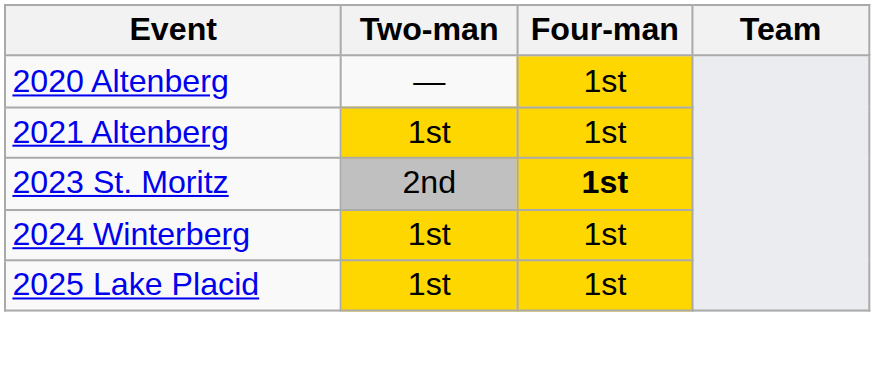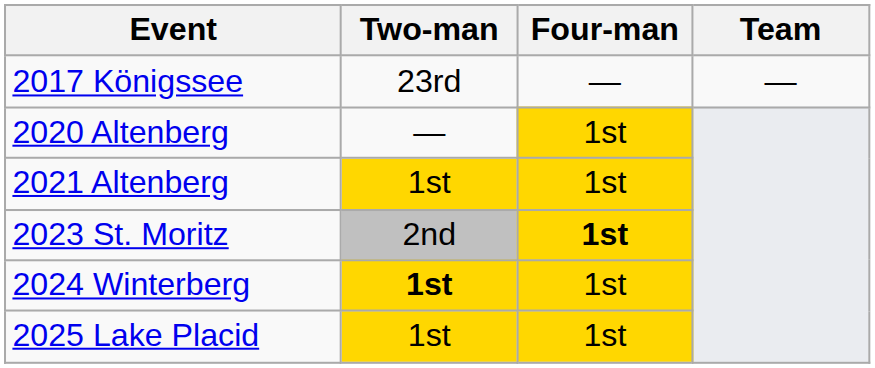+ row: (128, 81)
(429, 234) normal -> (429, 285) bold
